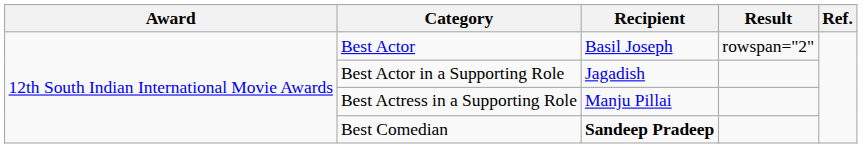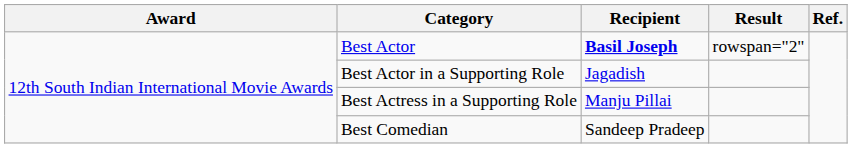(629, 45) normal -> (631, 45) bold
(650, 128) bold -> (645, 128) normal
